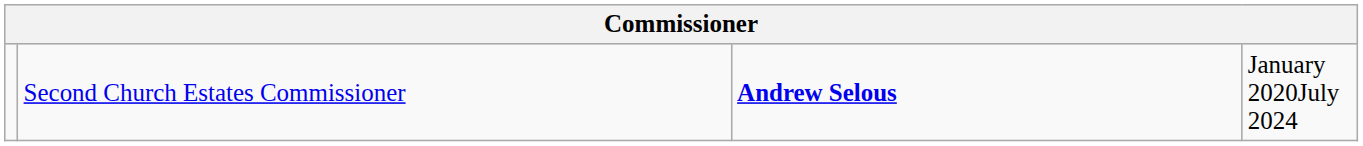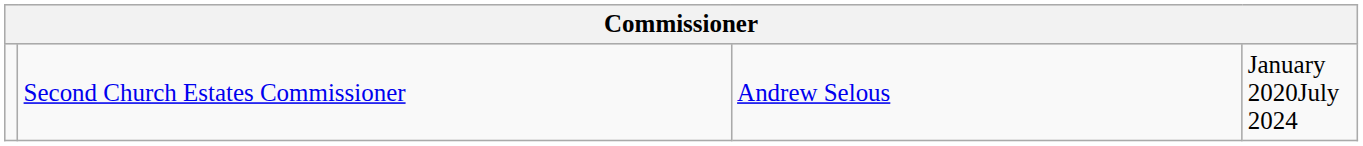(817, 91) bold -> (814, 91) normal
